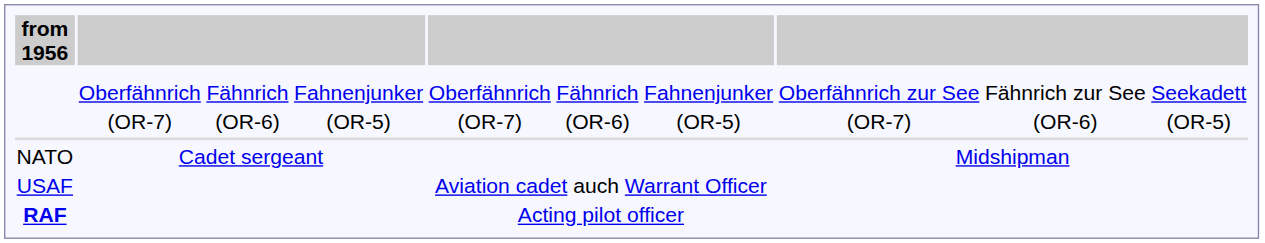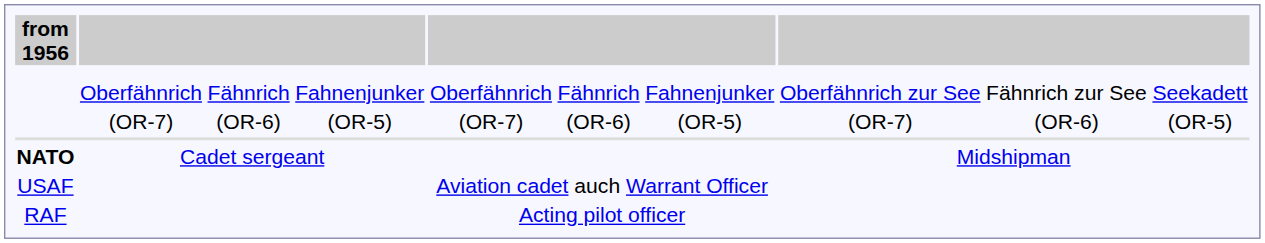(45, 156) normal -> (45, 156) bold
(45, 215) bold -> (45, 215) normal
